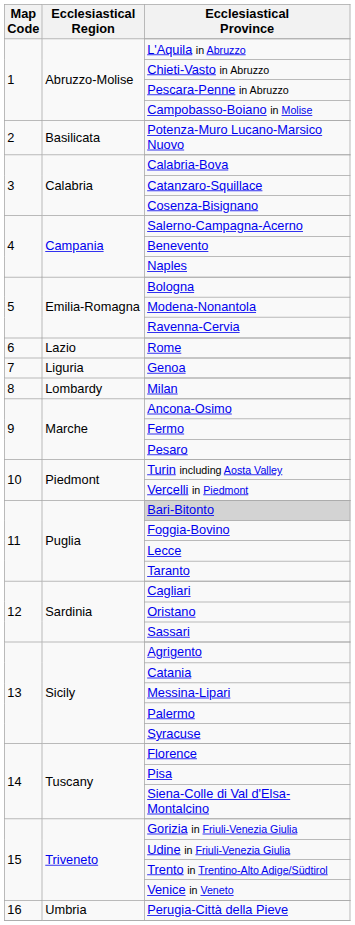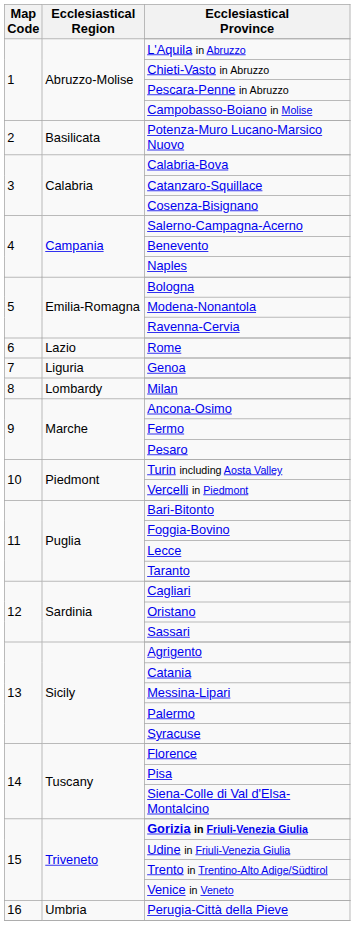(181, 510) lightgrey background -> (181, 510) no background
(222, 829) normal -> (228, 829) bold
